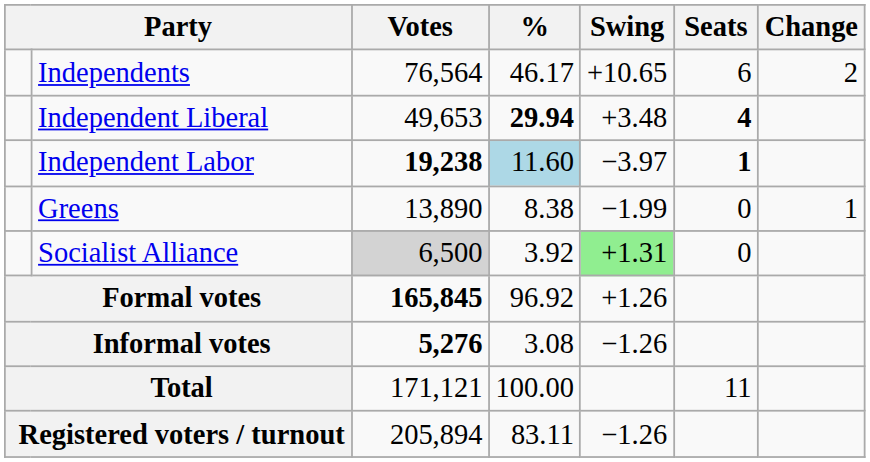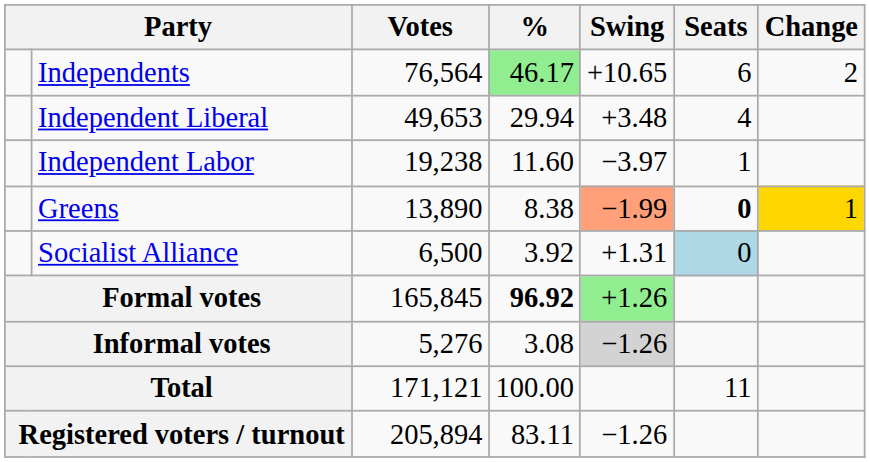(542, 72) no background -> (542, 72) lightgreen background
(542, 117) bold -> (542, 117) normal
(744, 117) bold -> (744, 117) normal
(443, 162) bold -> (443, 162) normal
(542, 162) lightblue background -> (542, 162) no background
(744, 162) bold -> (744, 162) normal
(634, 207) no background -> (634, 207) lightsalmon background
(744, 207) normal -> (744, 207) bold
(851, 207) no background -> (851, 207) gold background
(450, 252) lightgrey background -> (450, 252) no background
(634, 252) lightgreen background -> (634, 252) no background
(744, 252) no background -> (744, 252) lightblue background
(436, 298) bold -> (436, 298) normal
(542, 298) normal -> (542, 298) bold
(634, 298) no background -> (634, 298) lightgreen background
(450, 343) bold -> (450, 343) normal
(634, 343) no background -> (634, 343) lightgrey background
